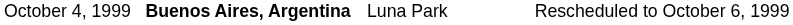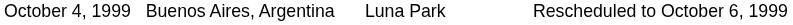(248, 11) bold -> (240, 11) normal
